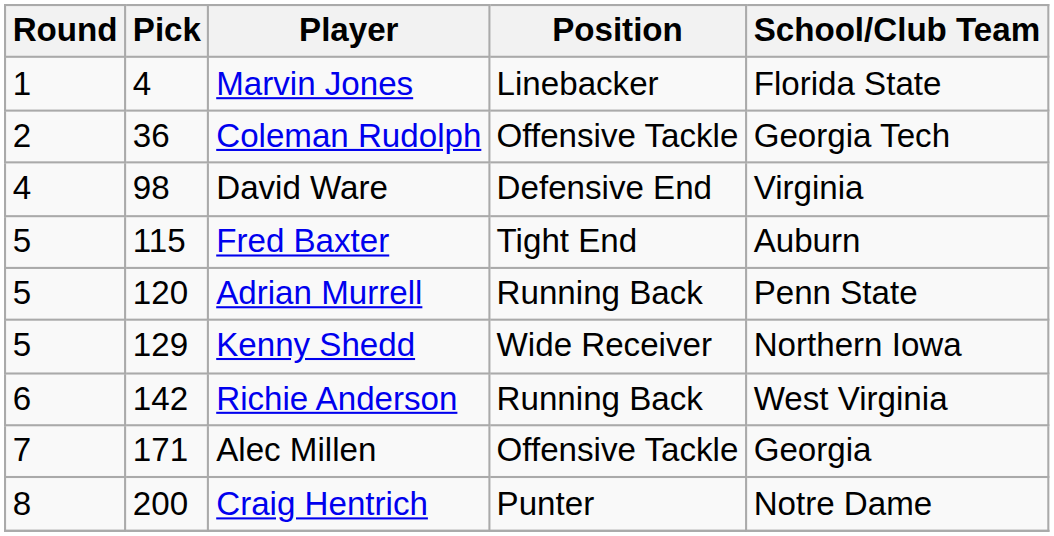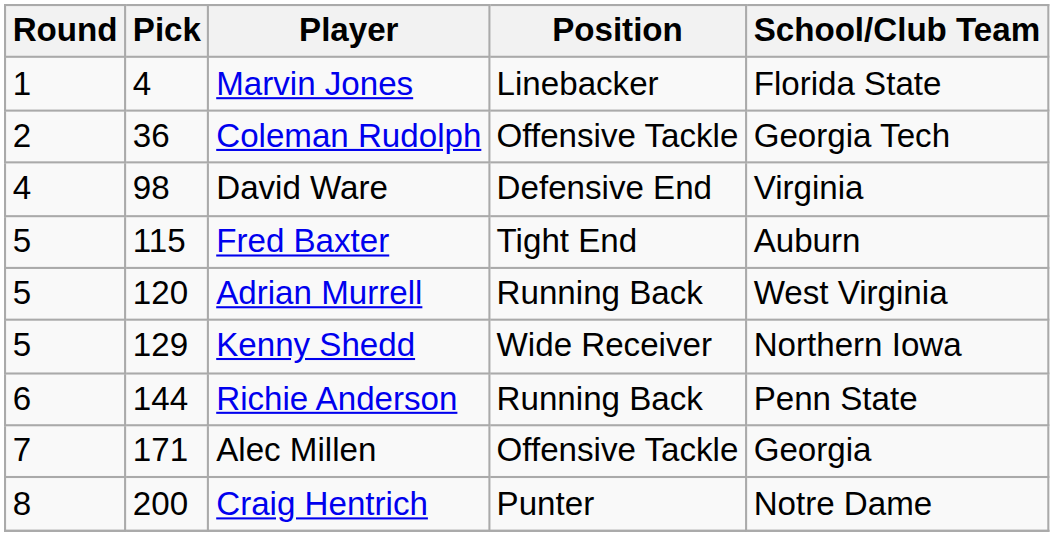(836, 293) Penn State -> (851, 293) West Virginia
(160, 398) 142 -> (160, 398) 144
(851, 398) West Virginia -> (836, 398) Penn State
